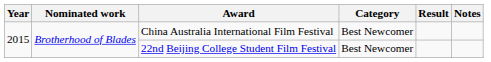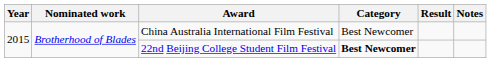(377, 48) normal -> (378, 48) bold
